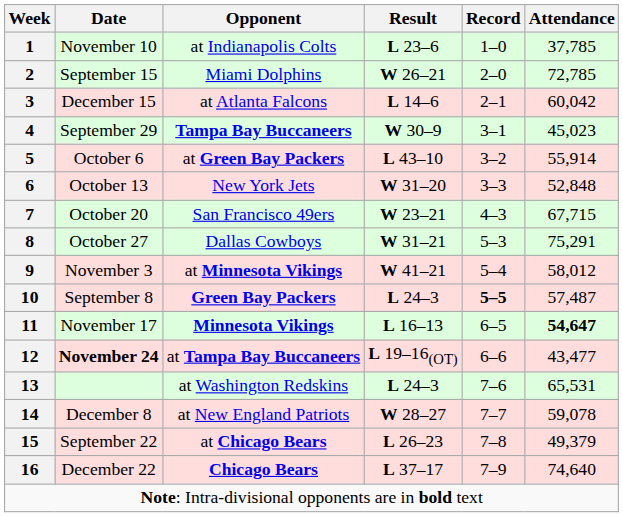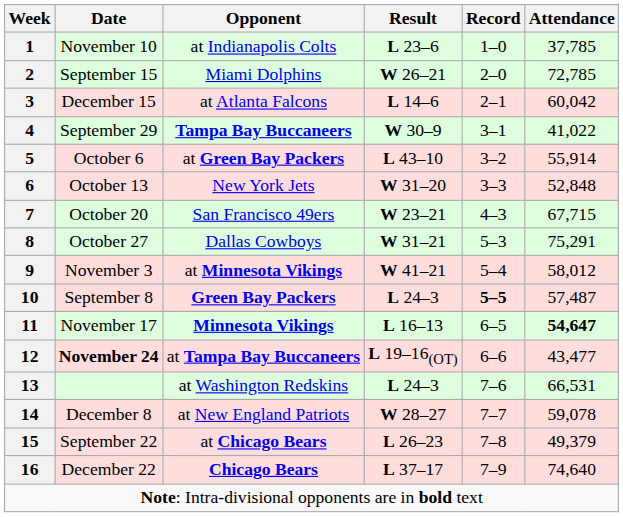(572, 130) 45,023 -> (572, 130) 41,022
(572, 385) 65,531 -> (572, 385) 66,531
